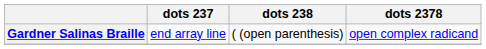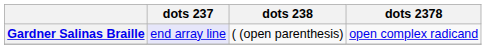(188, 34) no background -> (188, 34) lavender background
